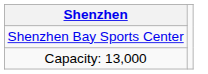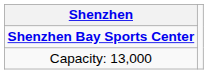(96, 36) normal -> (101, 36) bold
